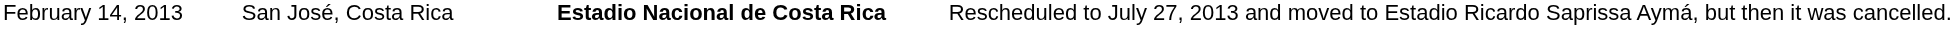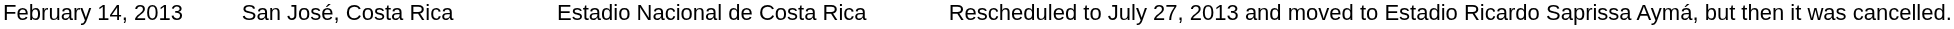(722, 13) bold -> (712, 13) normal
